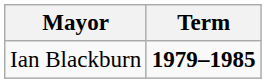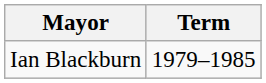(204, 59) bold -> (204, 59) normal
